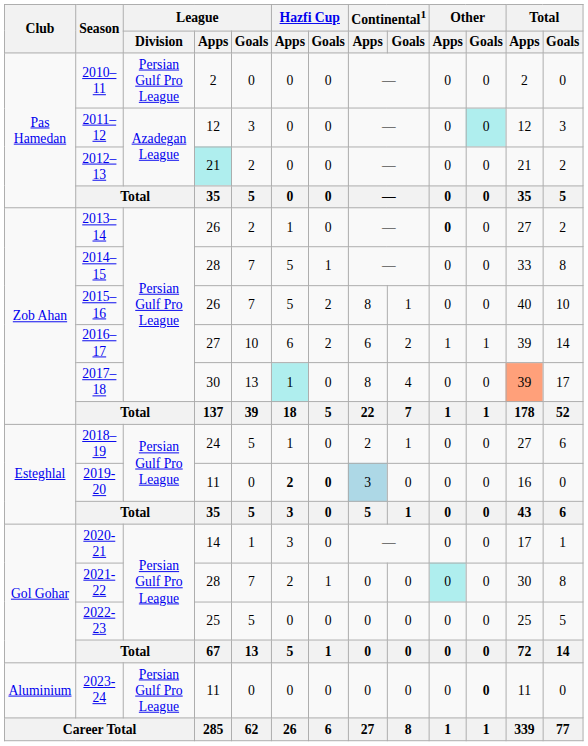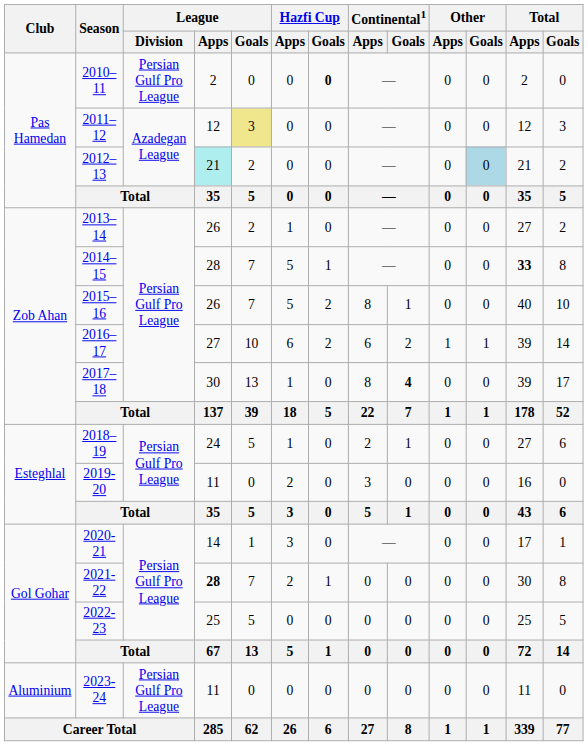(328, 81) normal -> (328, 81) bold
(252, 127) no background -> (252, 127) khaki background
(486, 127) paleturquoise background -> (486, 127) no background
(486, 166) no background -> (486, 166) lightblue background
(448, 227) bold -> (448, 227) normal
(524, 266) normal -> (524, 266) bold
(290, 382) paleturquoise background -> (290, 382) no background
(408, 382) normal -> (408, 382) bold
(524, 382) lightsalmon background -> (524, 382) no background
(290, 482) bold -> (290, 482) normal
(328, 482) bold -> (328, 482) normal
(368, 482) lightblue background -> (368, 482) no background
(213, 582) normal -> (213, 582) bold
(448, 582) paleturquoise background -> (448, 582) no background
(486, 690) bold -> (486, 690) normal
